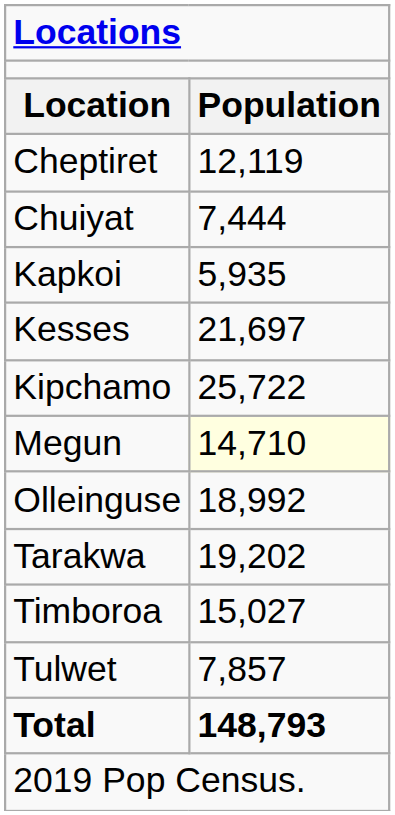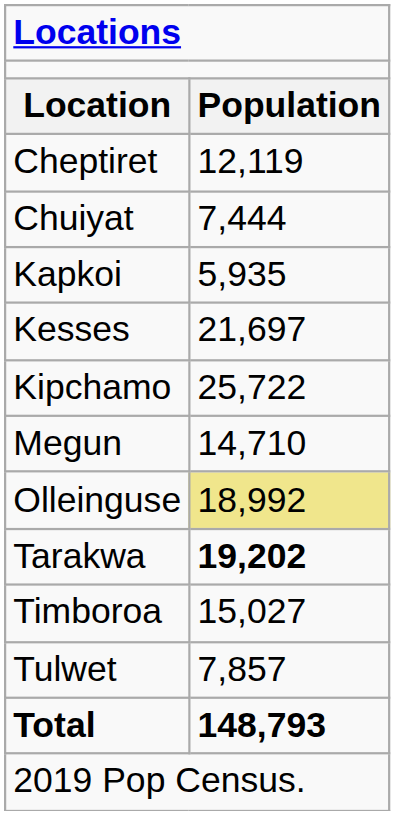(252, 443) lightyellow background -> (252, 443) no background
(252, 499) no background -> (252, 499) khaki background
(252, 556) normal -> (252, 556) bold
